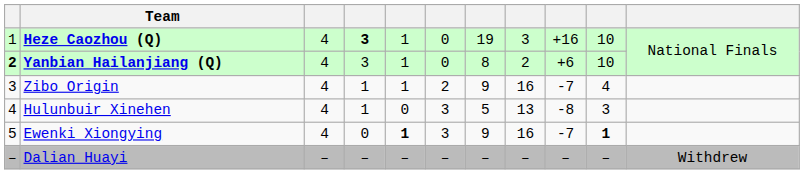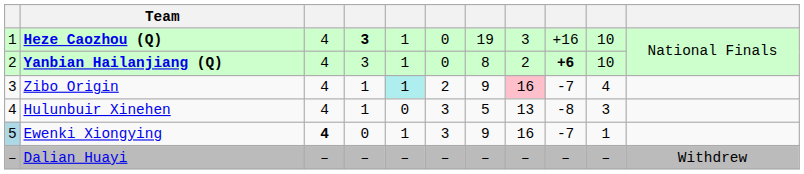(12, 63) bold -> (12, 63) normal
(566, 63) normal -> (566, 63) bold
(405, 87) no background -> (405, 87) paleturquoise background
(525, 87) no background -> (525, 87) pink background
(12, 134) no background -> (12, 134) lightblue background
(325, 134) normal -> (325, 134) bold
(405, 134) bold -> (405, 134) normal
(606, 134) bold -> (606, 134) normal
